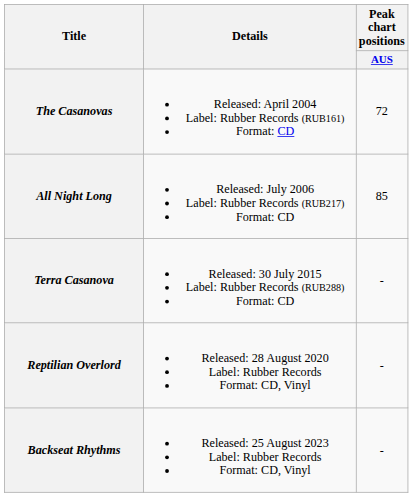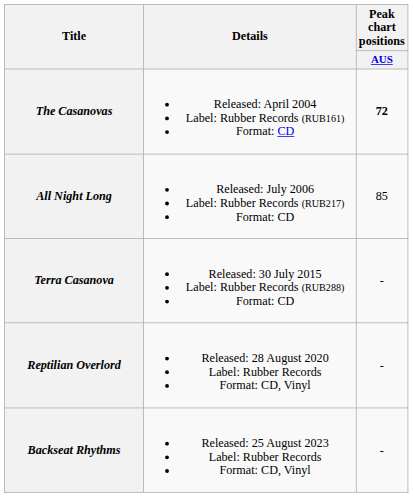(382, 111) normal -> (382, 111) bold
